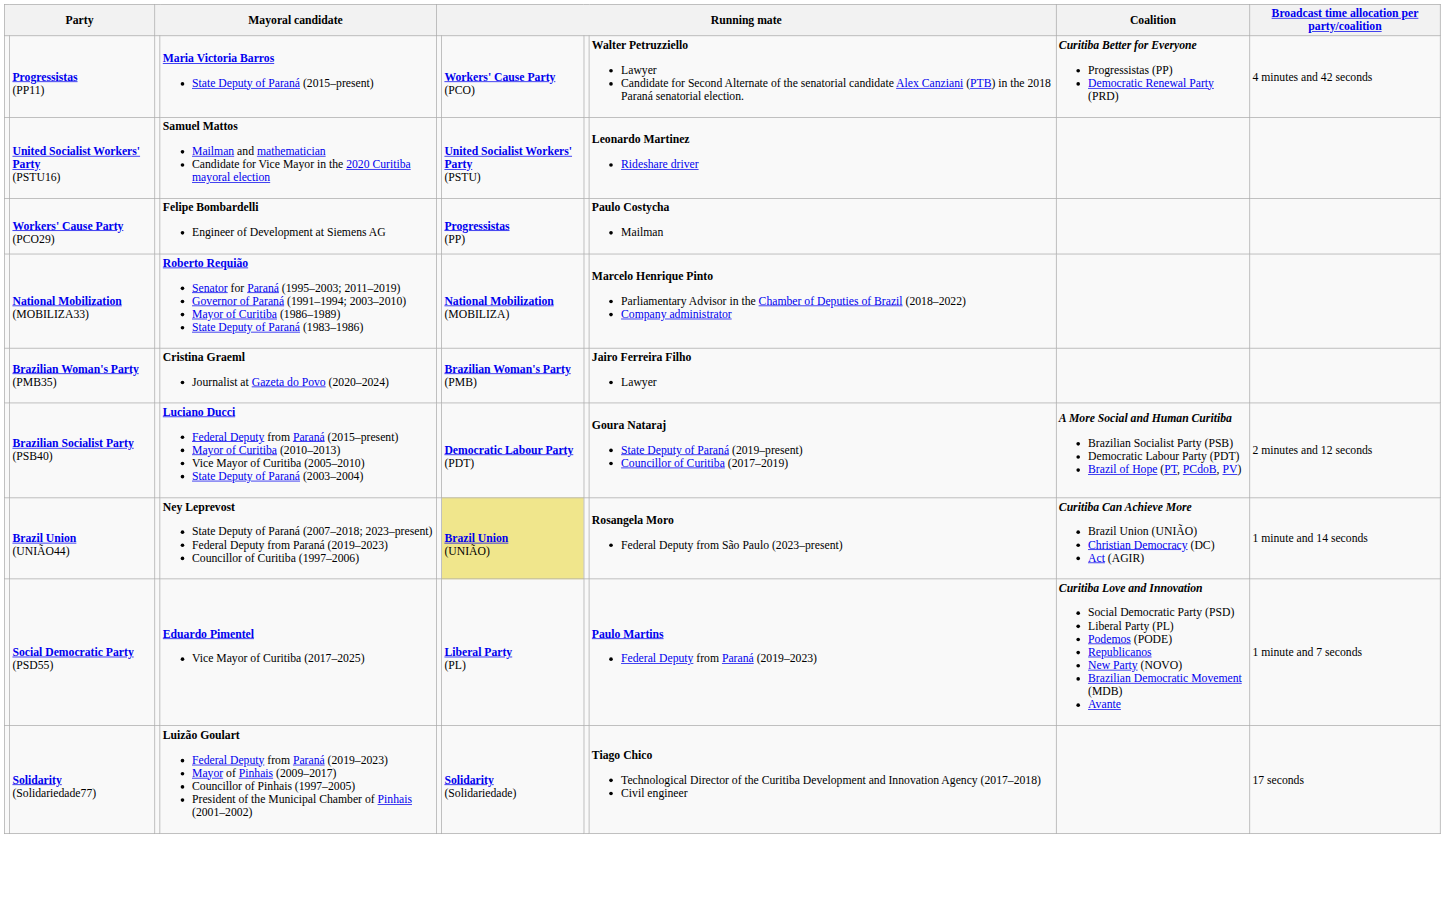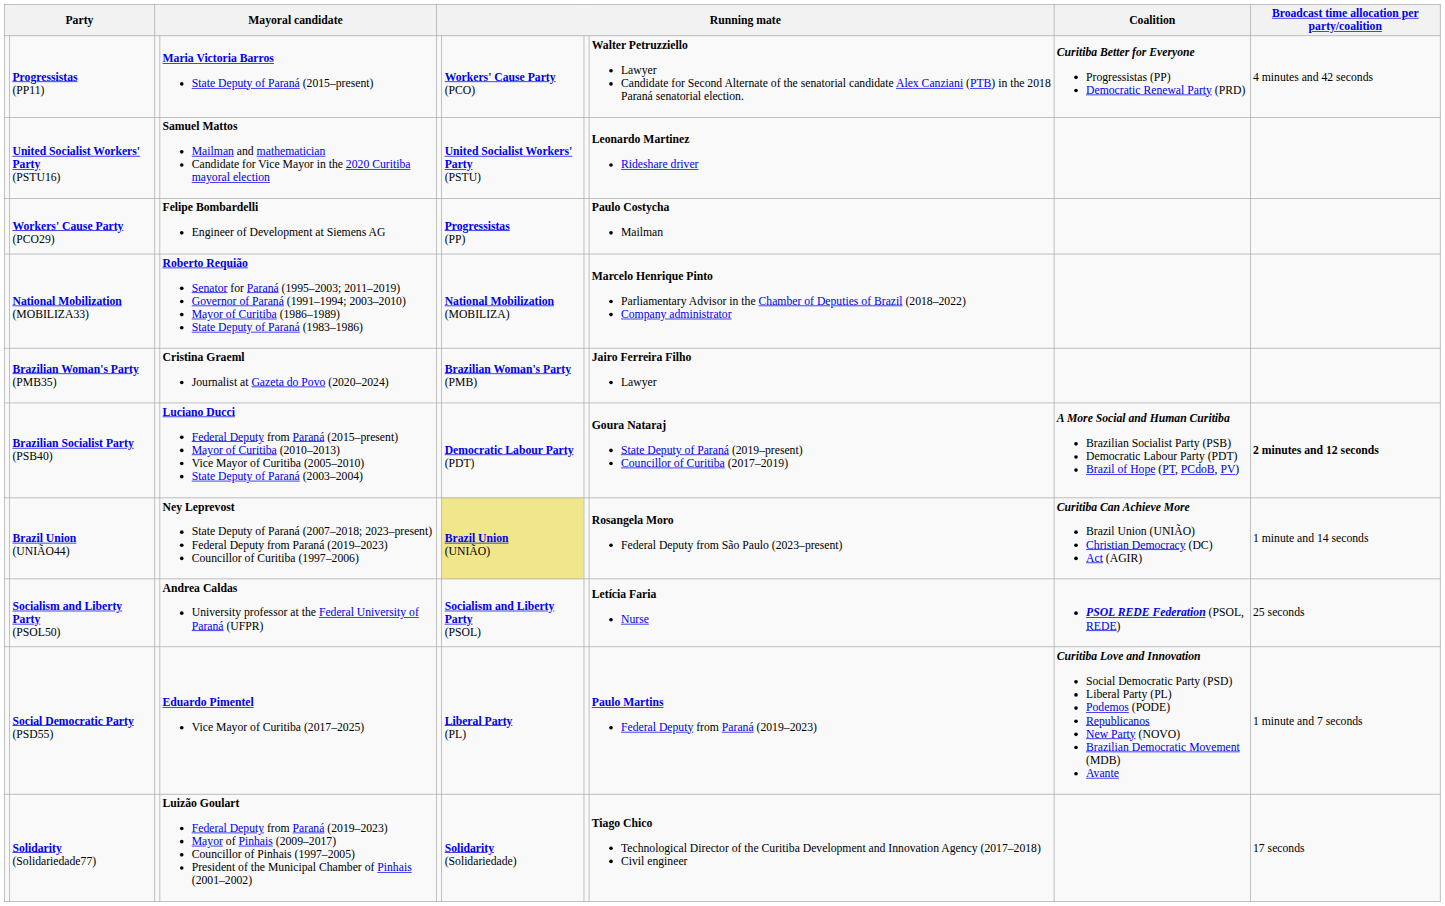(1312, 450) normal -> (1316, 450) bold
+ row: (67, 619)
